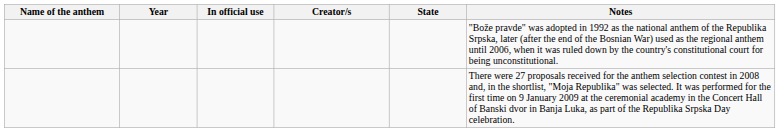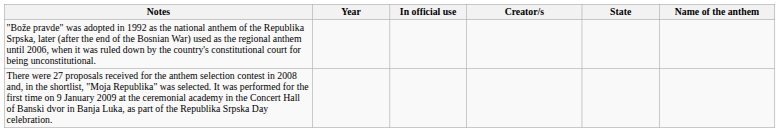columns swapped: (62, 12) <-> (621, 12)
